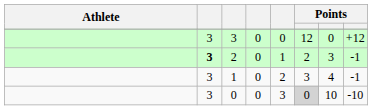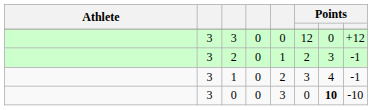(210, 57) bold -> (210, 57) normal
(307, 95) lightgrey background -> (307, 95) no background
(331, 95) normal -> (331, 95) bold
